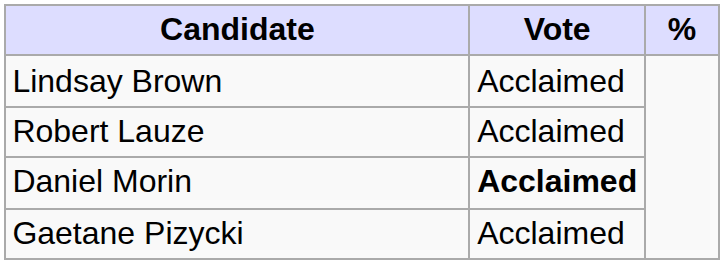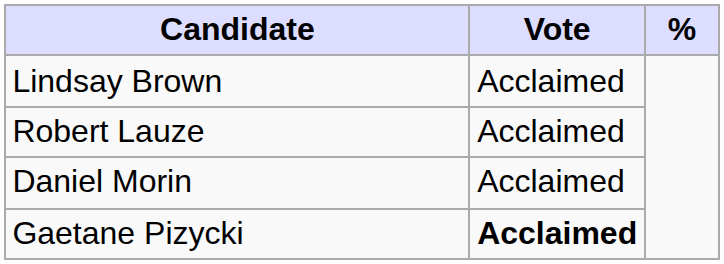(557, 182) bold -> (551, 182) normal
(551, 232) normal -> (557, 232) bold
